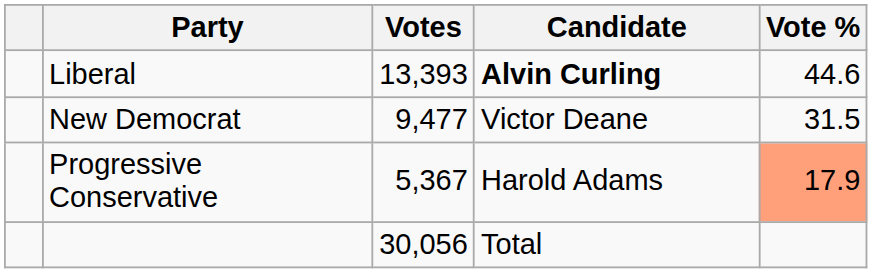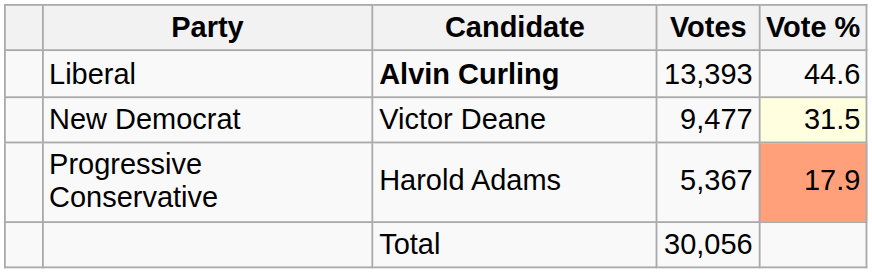columns swapped: (617, 27) <-> (423, 27)
(832, 119) no background -> (832, 119) lightyellow background
